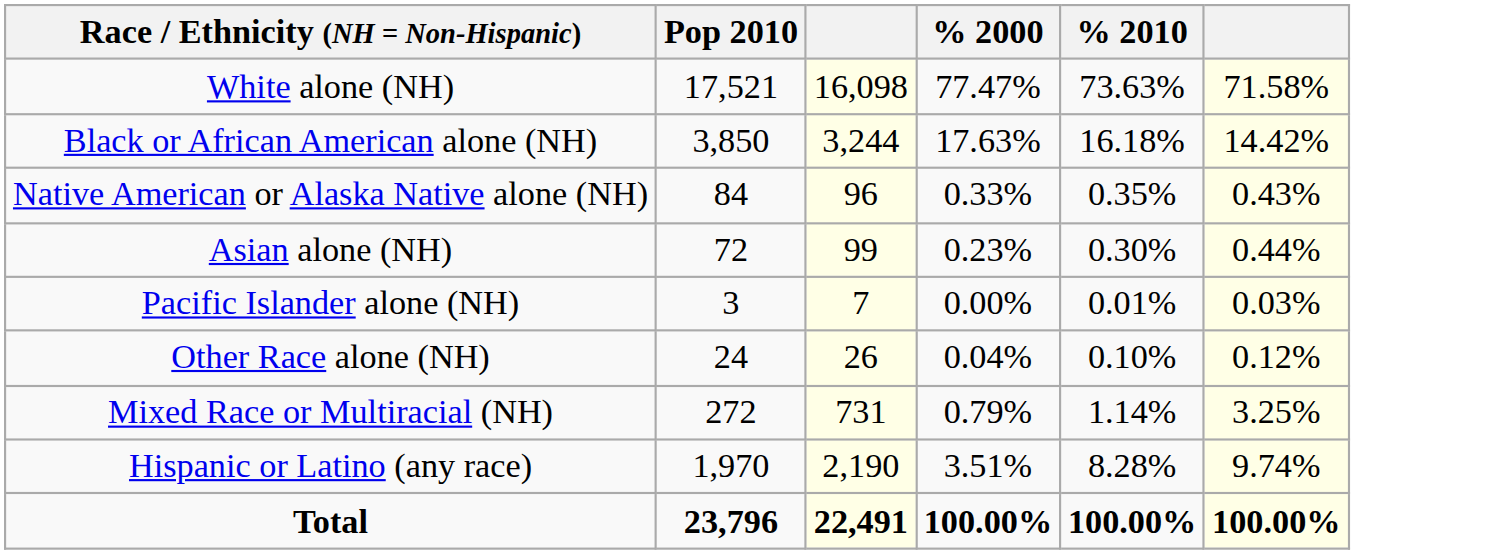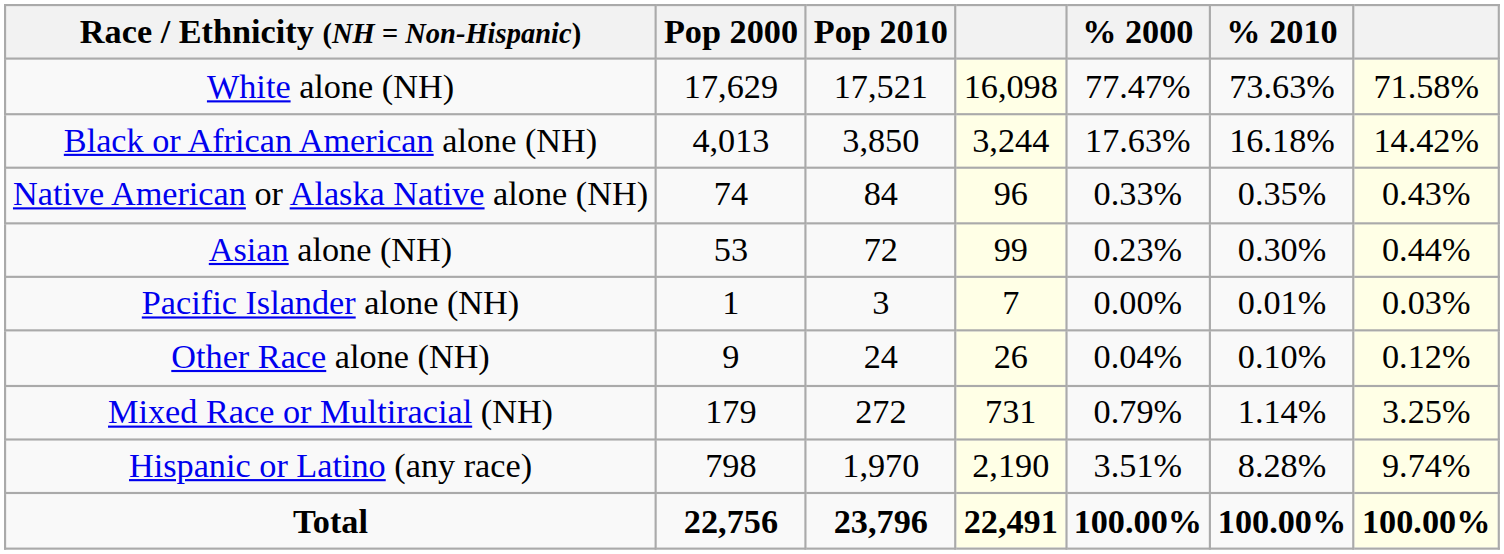+ column: (731, 31)
